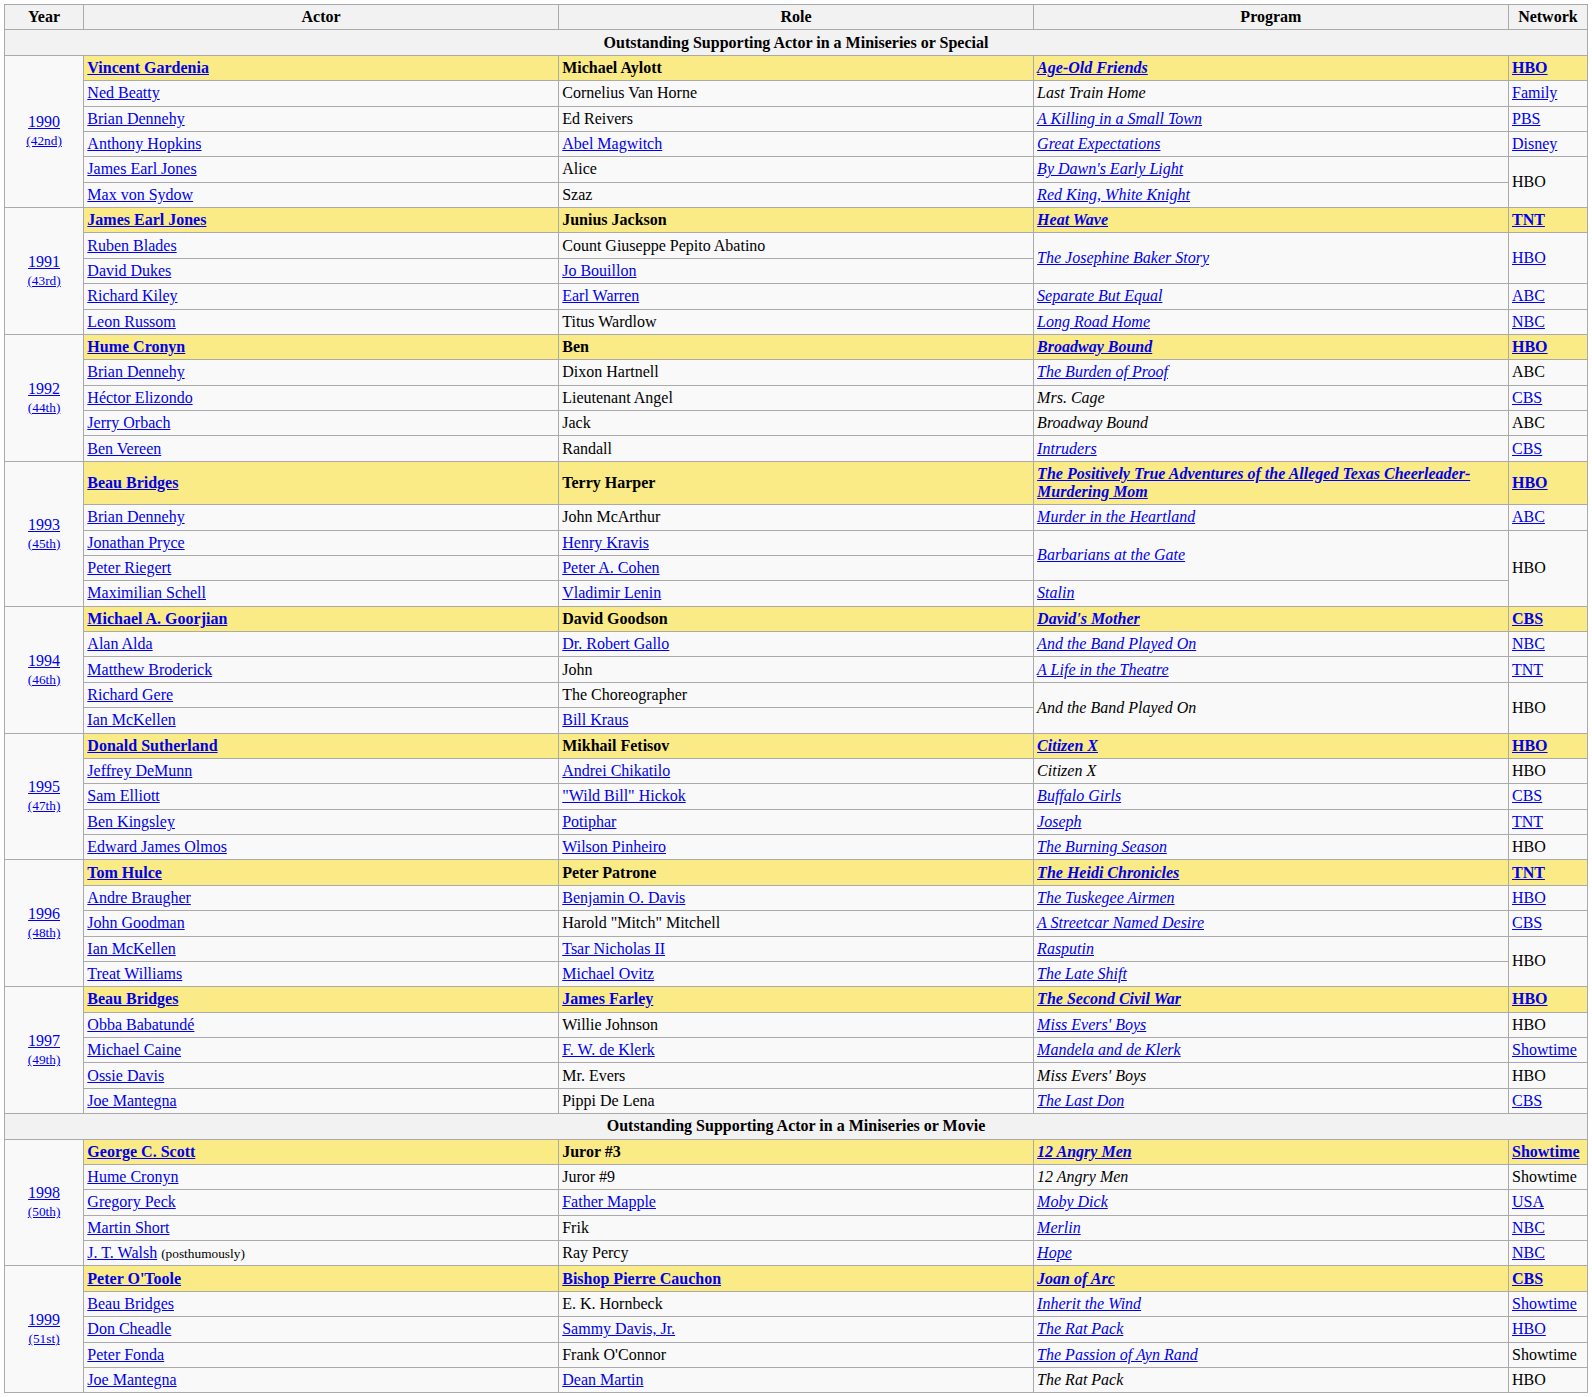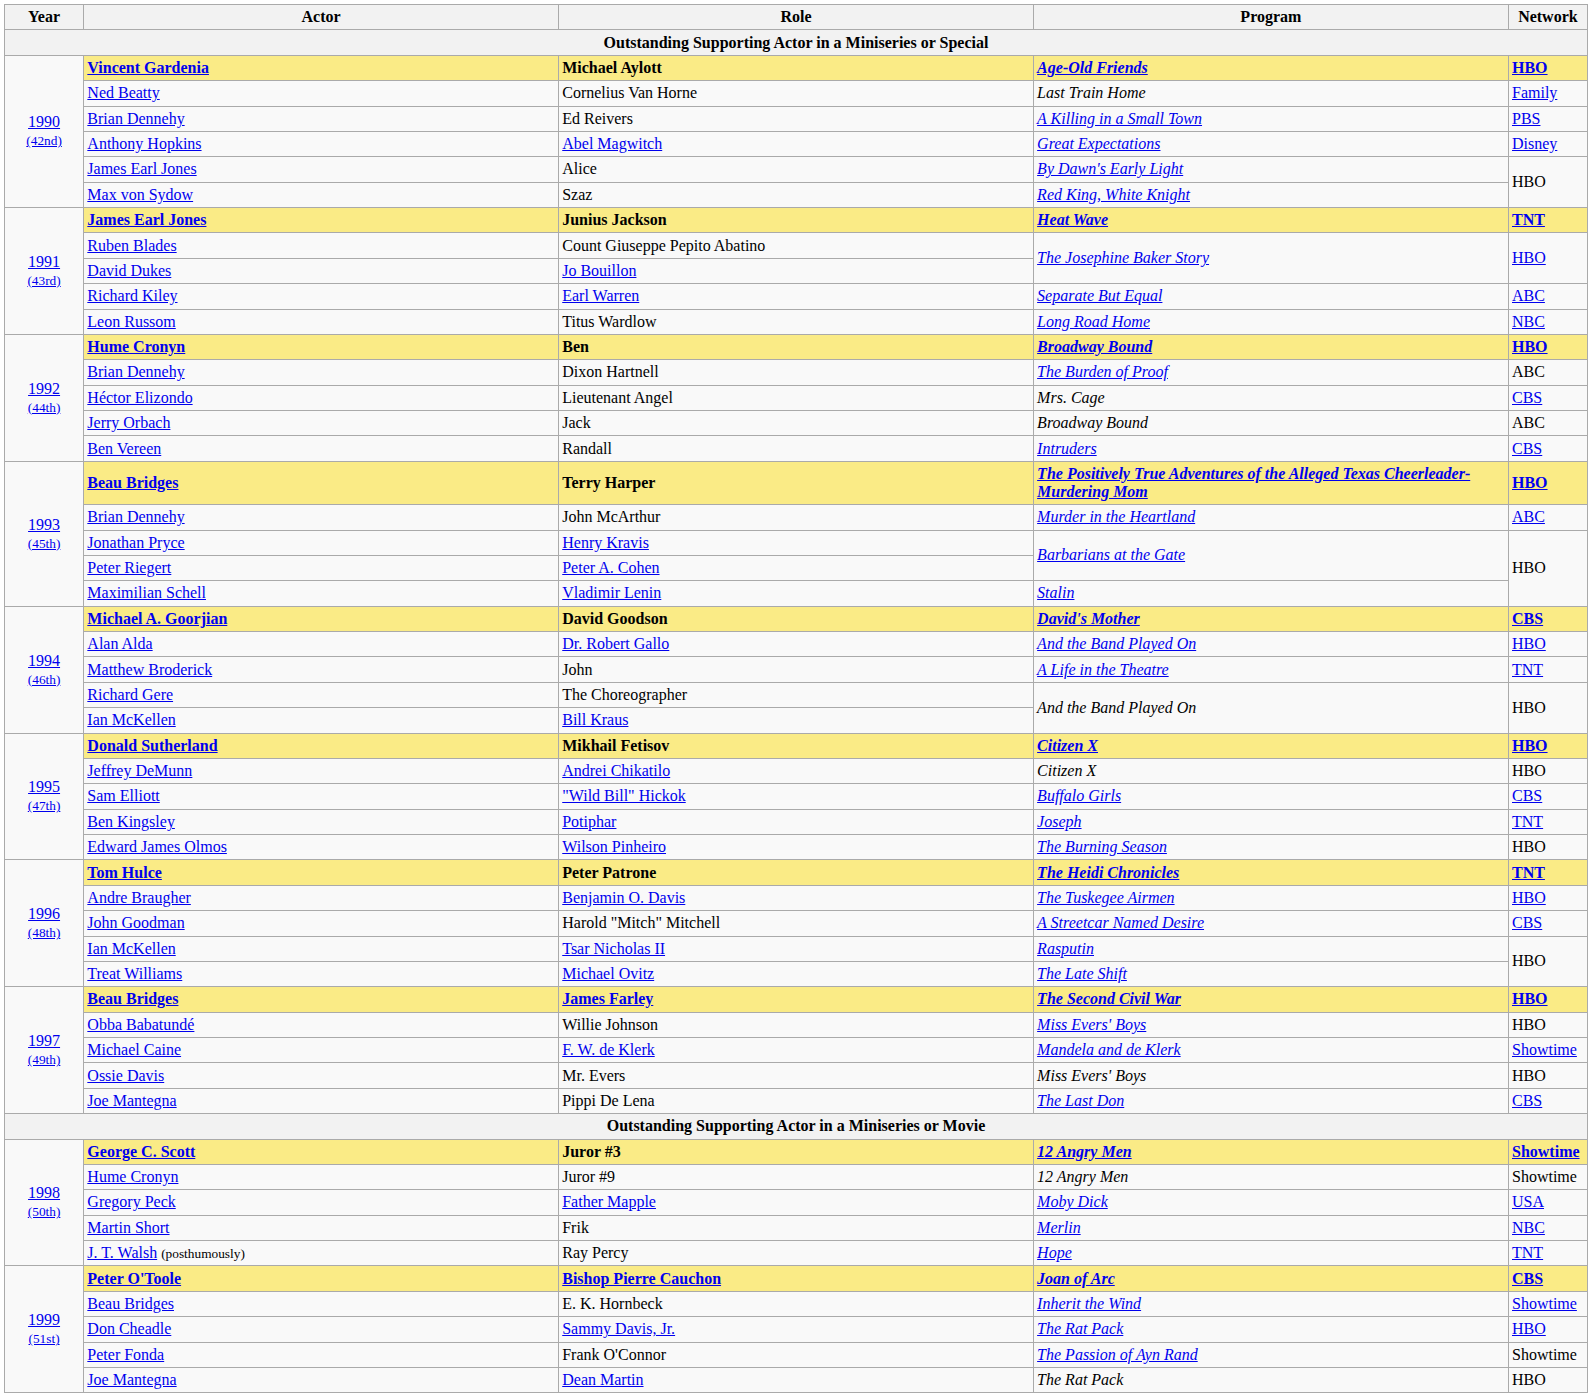(1528, 644) NBC -> (1529, 644) HBO
(1528, 1253) NBC -> (1528, 1253) TNT
